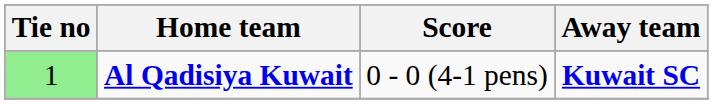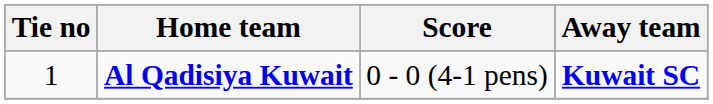(51, 74) lightgreen background -> (51, 74) no background
